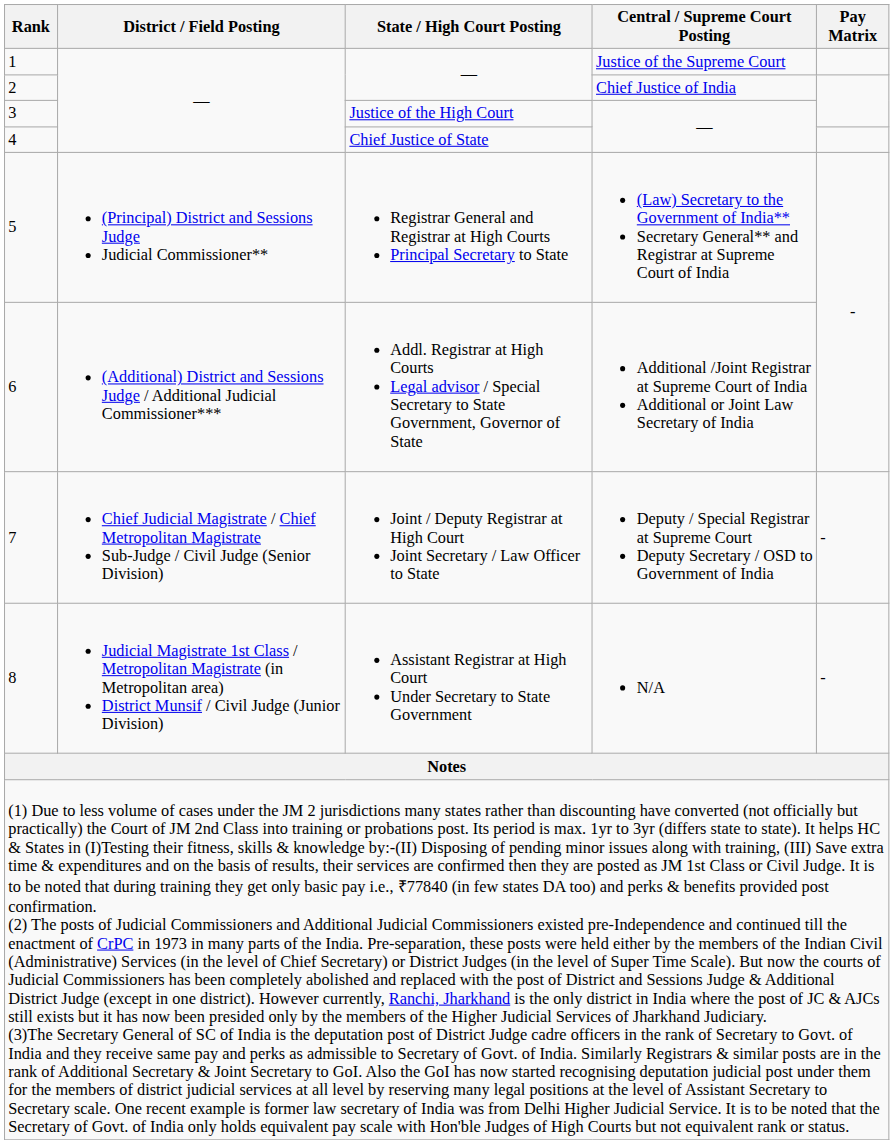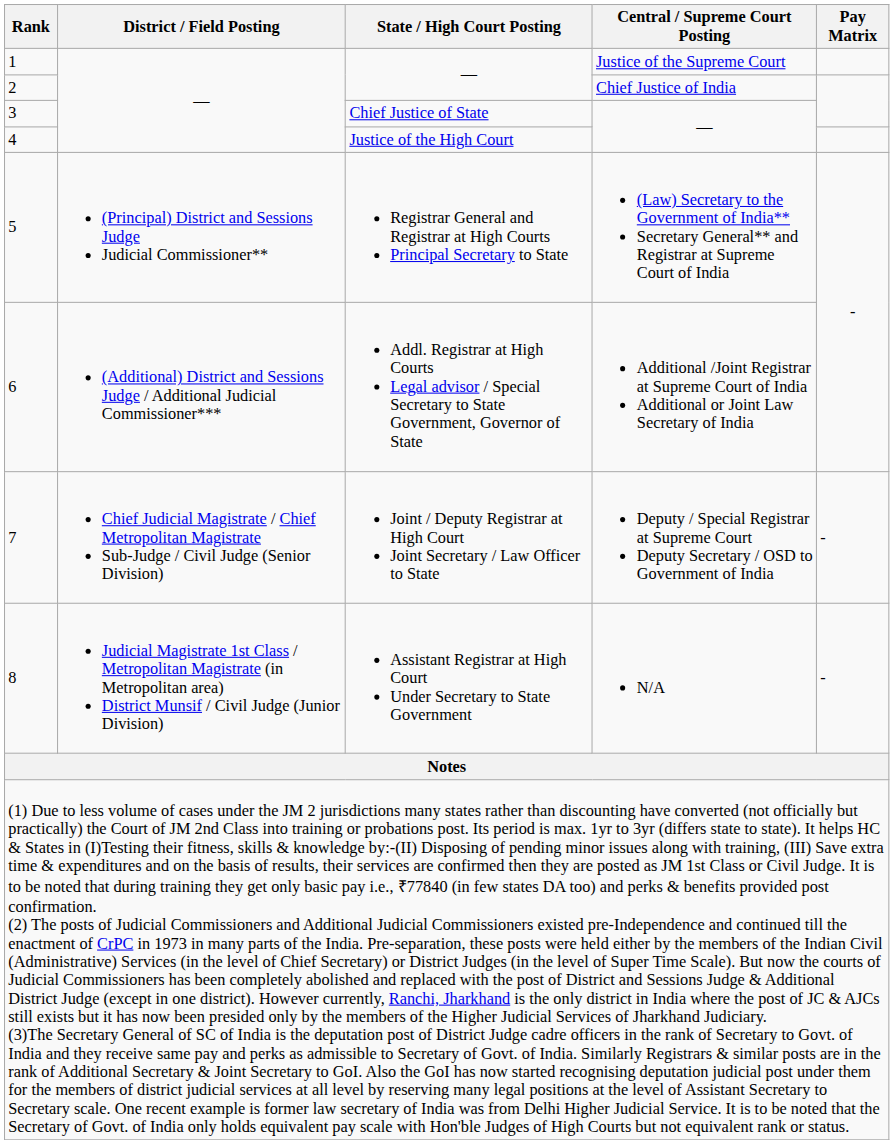(431, 113) Justice of the High Court -> (419, 113) Chief Justice of State
(419, 139) Chief Justice of State -> (431, 139) Justice of the High Court
